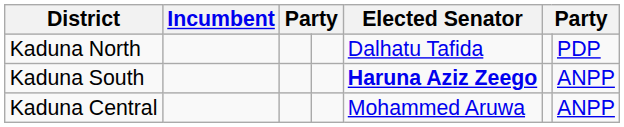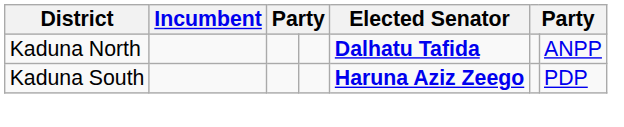(416, 48) normal -> (407, 48) bold
(579, 48) PDP -> (573, 48) ANPP
(586, 78) ANPP -> (566, 78) PDP
- row: (84, 107)
